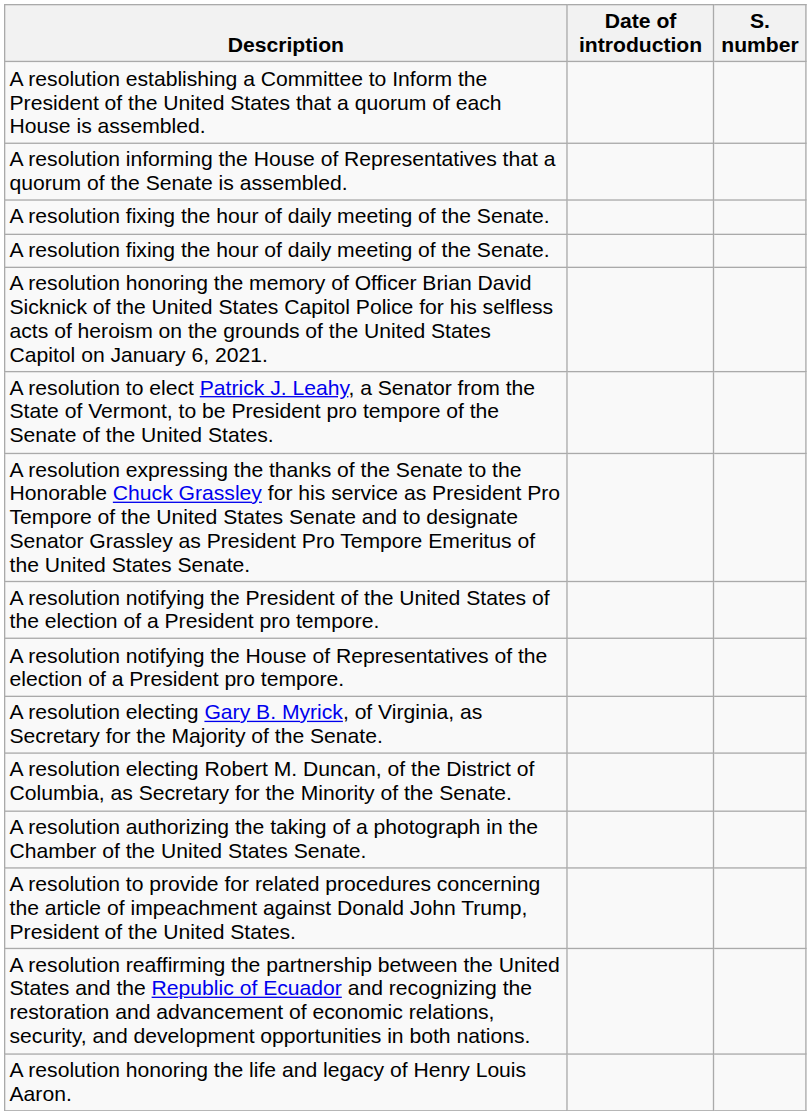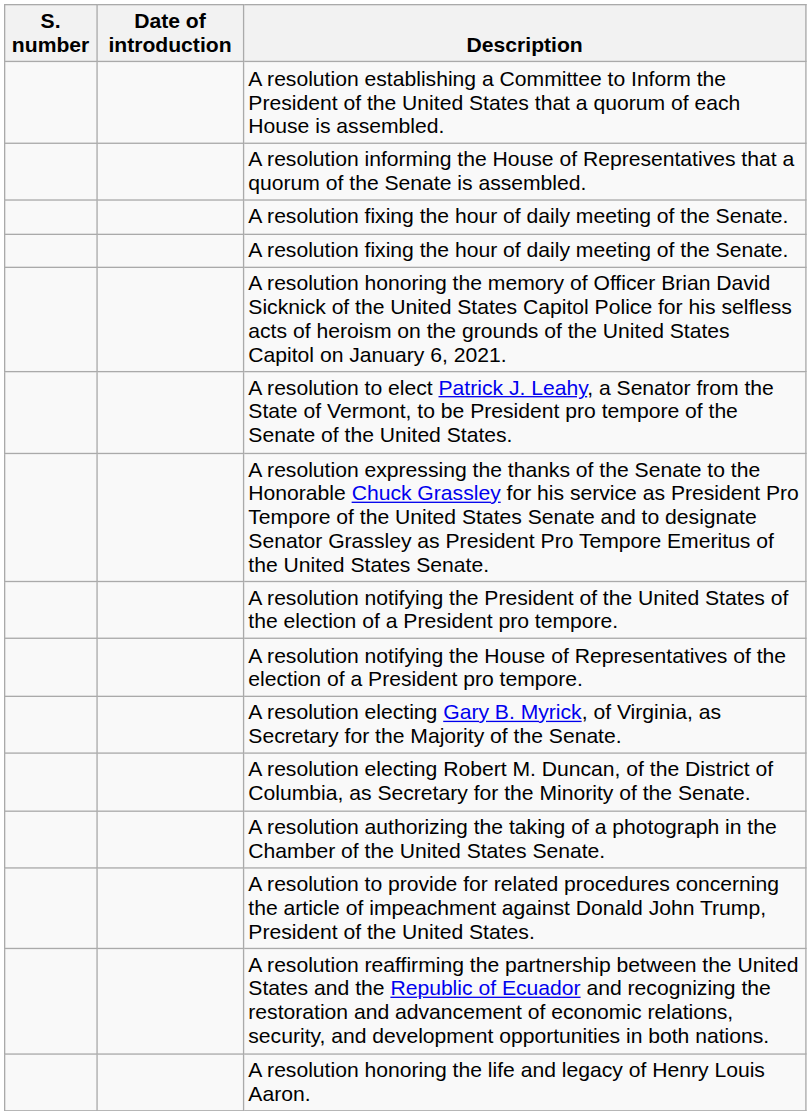columns swapped: (760, 33) <-> (286, 45)
